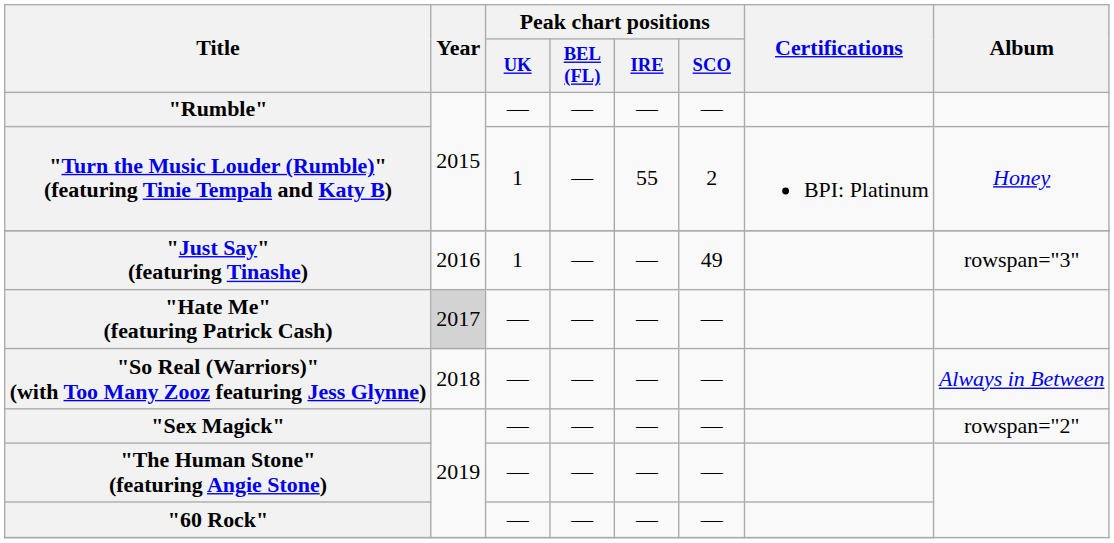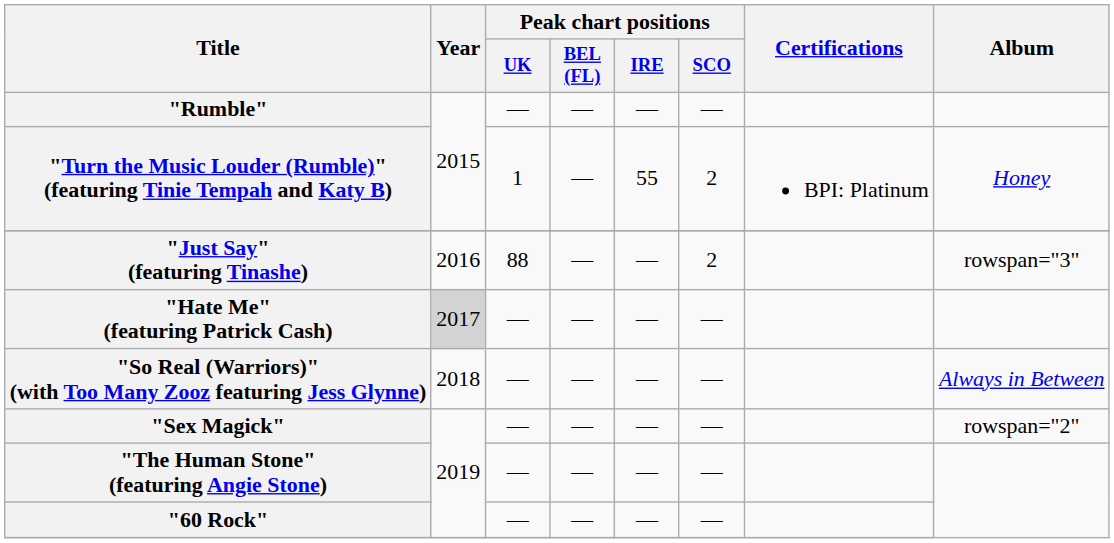(518, 259) 1 -> (518, 259) 88
(712, 259) 49 -> (712, 259) 2
